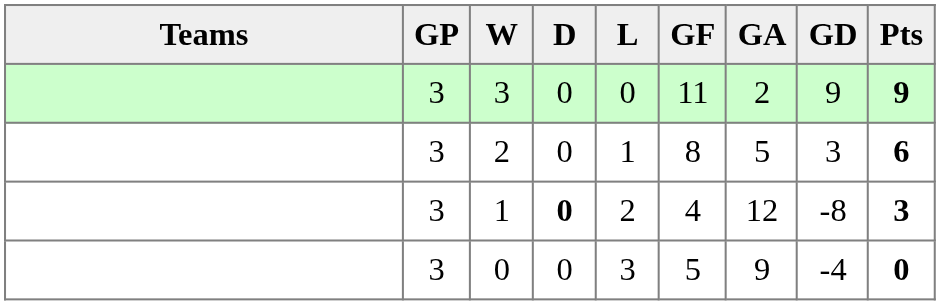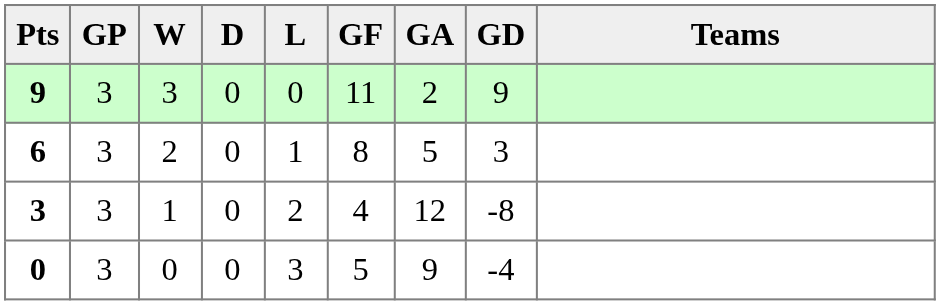columns swapped: (204, 33) <-> (901, 33)
(565, 210) bold -> (232, 210) normal
